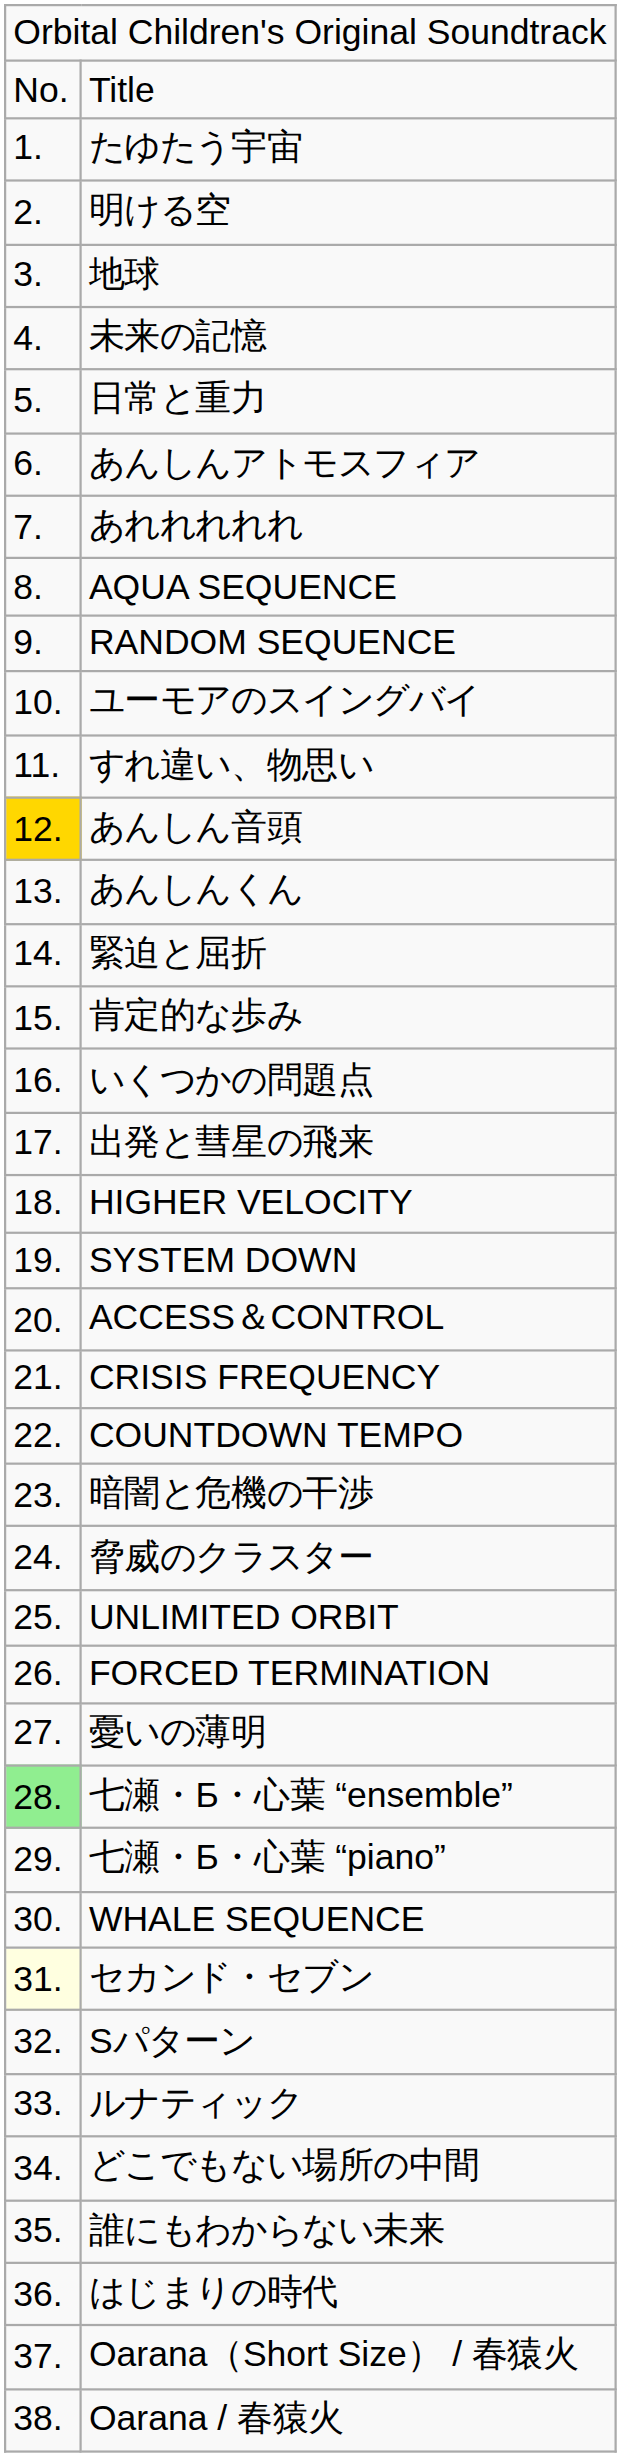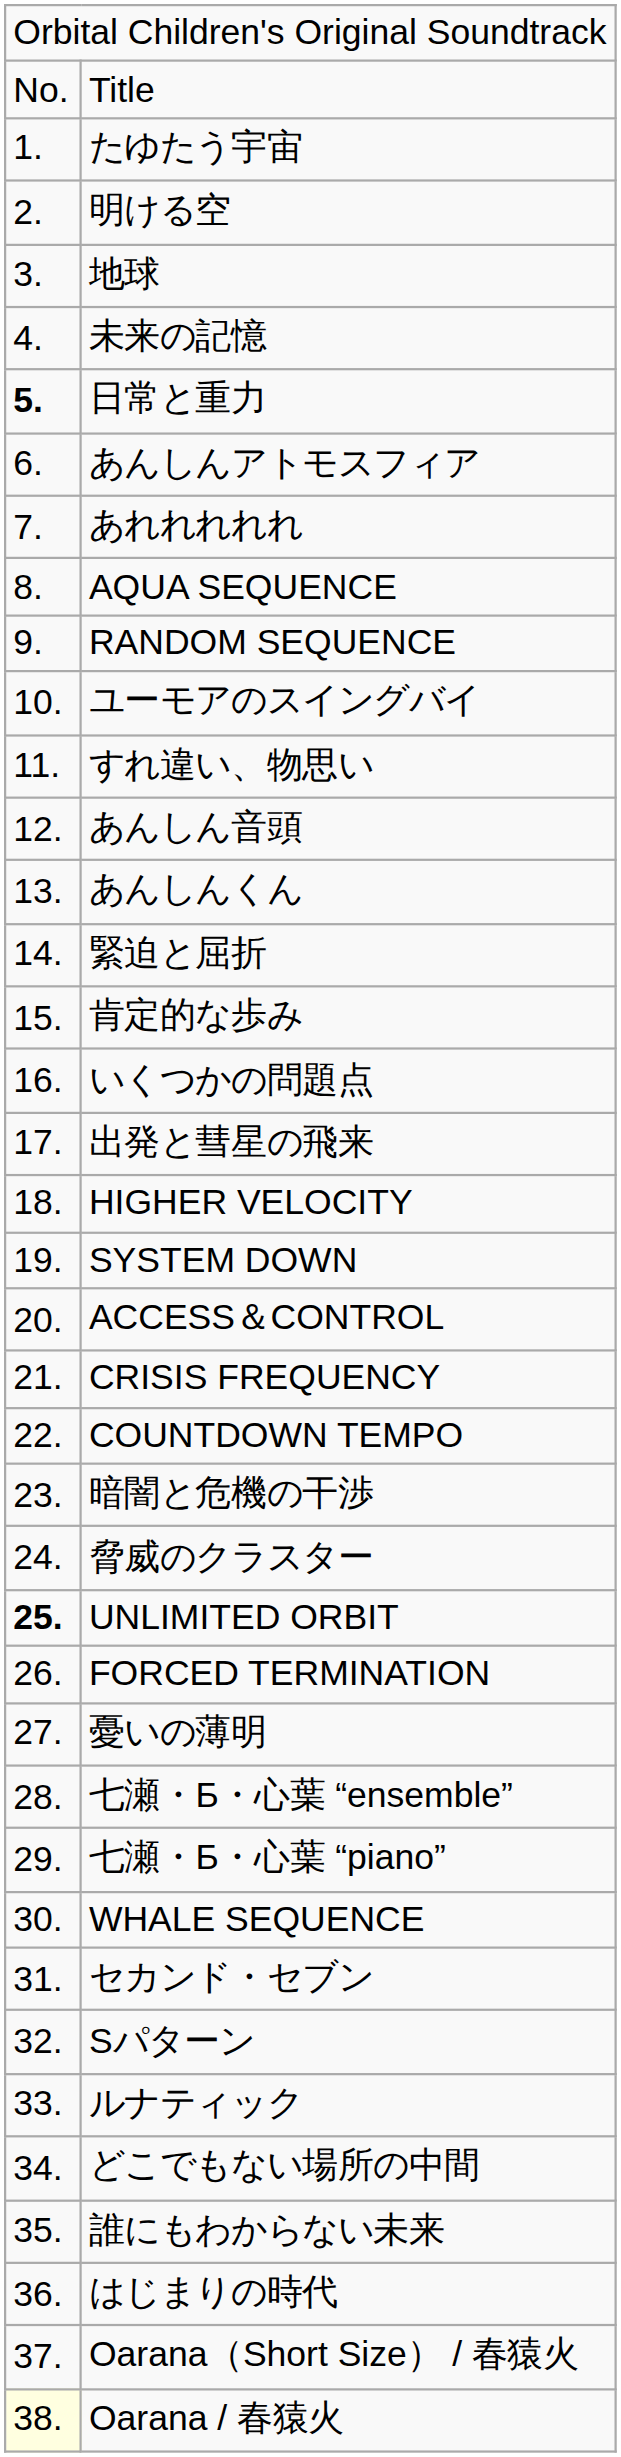(28, 400) normal -> (28, 400) bold
(38, 828) gold background -> (38, 828) no background
(38, 1617) normal -> (38, 1617) bold
(38, 1796) lightgreen background -> (38, 1796) no background
(38, 1978) lightyellow background -> (38, 1978) no background
(38, 2419) no background -> (38, 2419) lightyellow background
